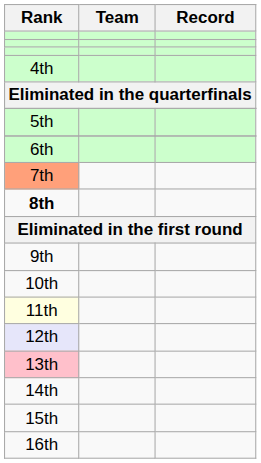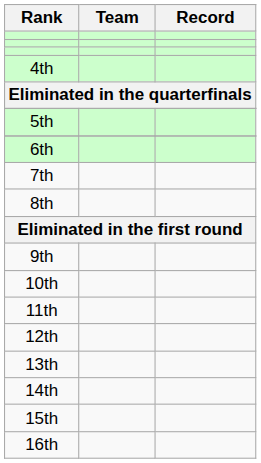(42, 175) lightsalmon background -> (42, 175) no background
(42, 202) bold -> (42, 202) normal
(42, 310) lightyellow background -> (42, 310) no background
(42, 337) lavender background -> (42, 337) no background
(42, 364) pink background -> (42, 364) no background
